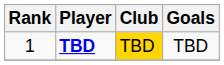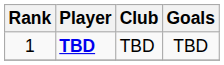(137, 45) gold background -> (137, 45) no background
